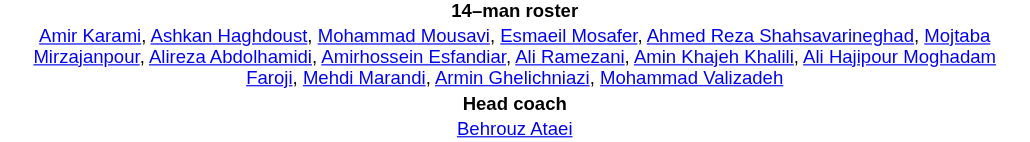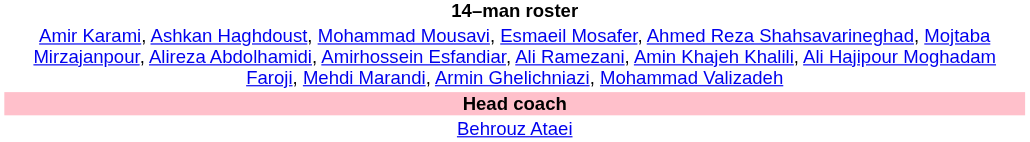(515, 103) no background -> (515, 103) pink background
